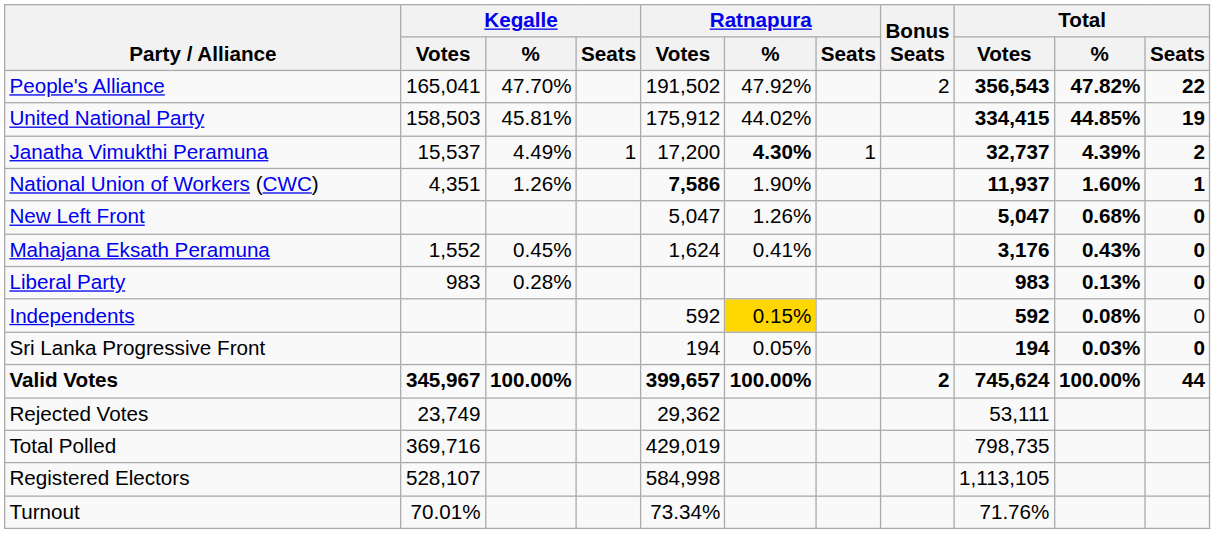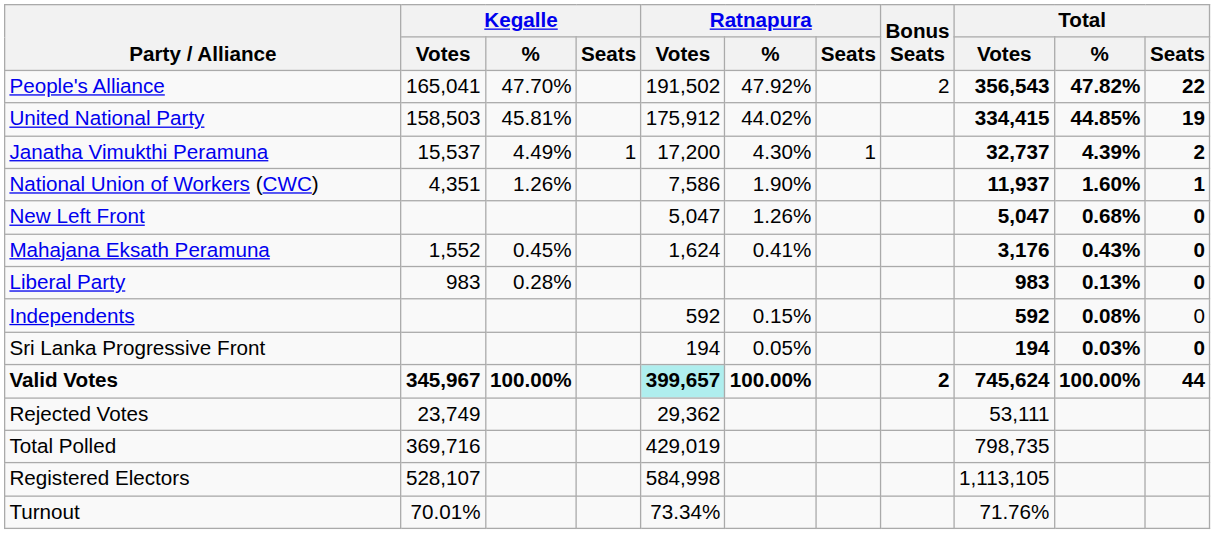(782, 151) bold -> (782, 151) normal
(694, 184) bold -> (694, 184) normal
(782, 315) gold background -> (782, 315) no background
(683, 380) no background -> (683, 380) paleturquoise background
